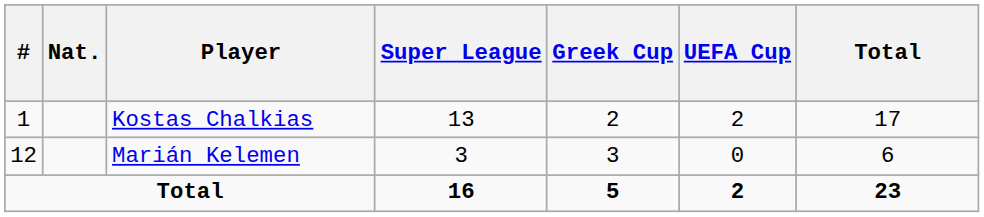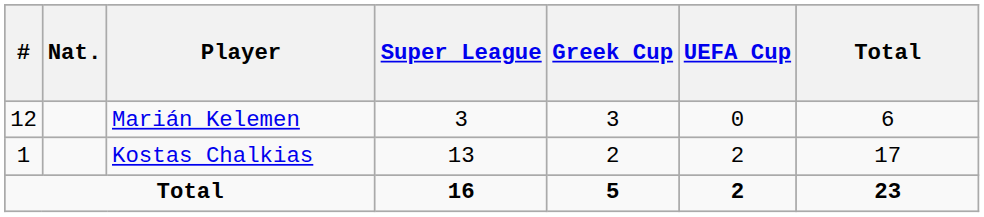rows swapped: (213, 120) <-> (206, 156)
